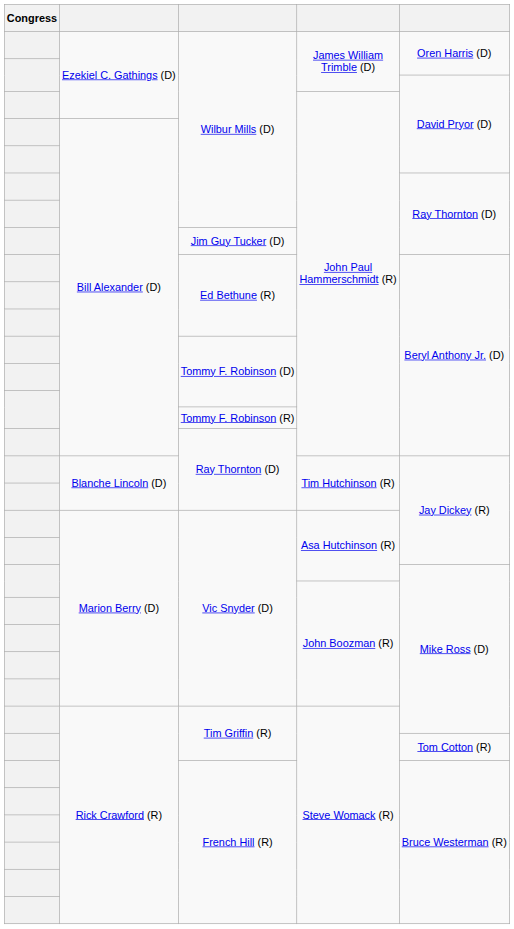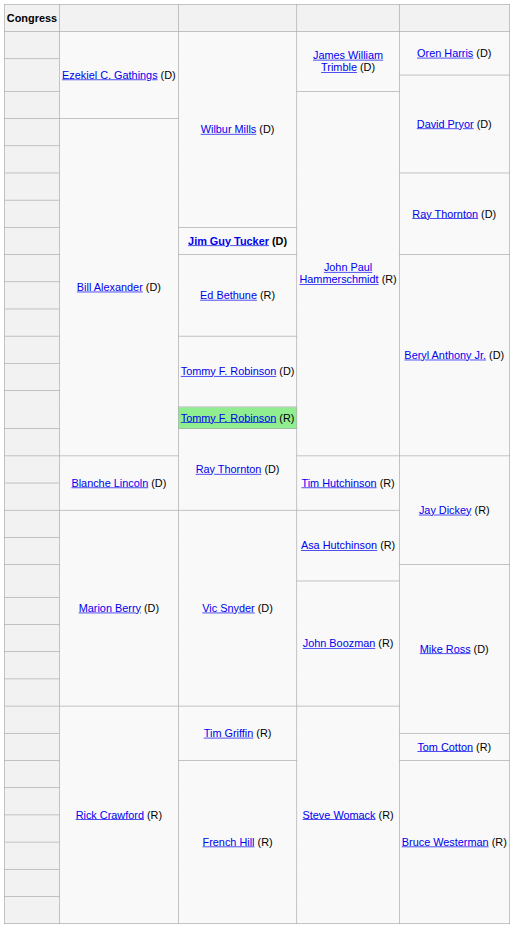(238, 241) normal -> (238, 241) bold
(238, 417) no background -> (238, 417) lightgreen background
